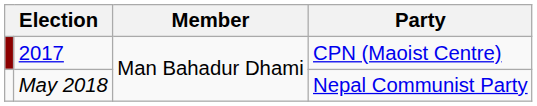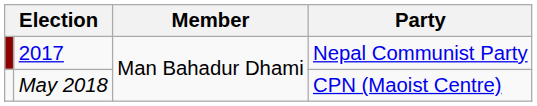(407, 52) CPN (Maoist Centre) -> (420, 52) Nepal Communist Party
(420, 85) Nepal Communist Party -> (407, 85) CPN (Maoist Centre)
